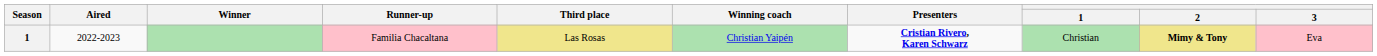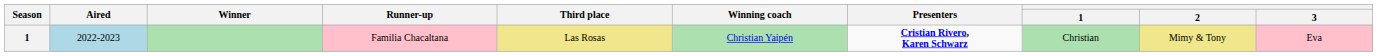(98, 38) no background -> (98, 38) lightblue background
(1197, 38) bold -> (1197, 38) normal
